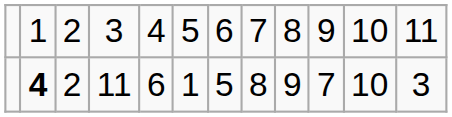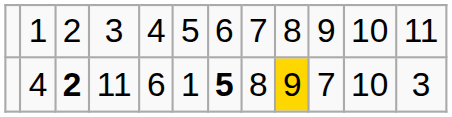(38, 84) bold -> (38, 84) normal
(72, 84) normal -> (72, 84) bold
(224, 84) normal -> (224, 84) bold
(292, 84) no background -> (292, 84) gold background
